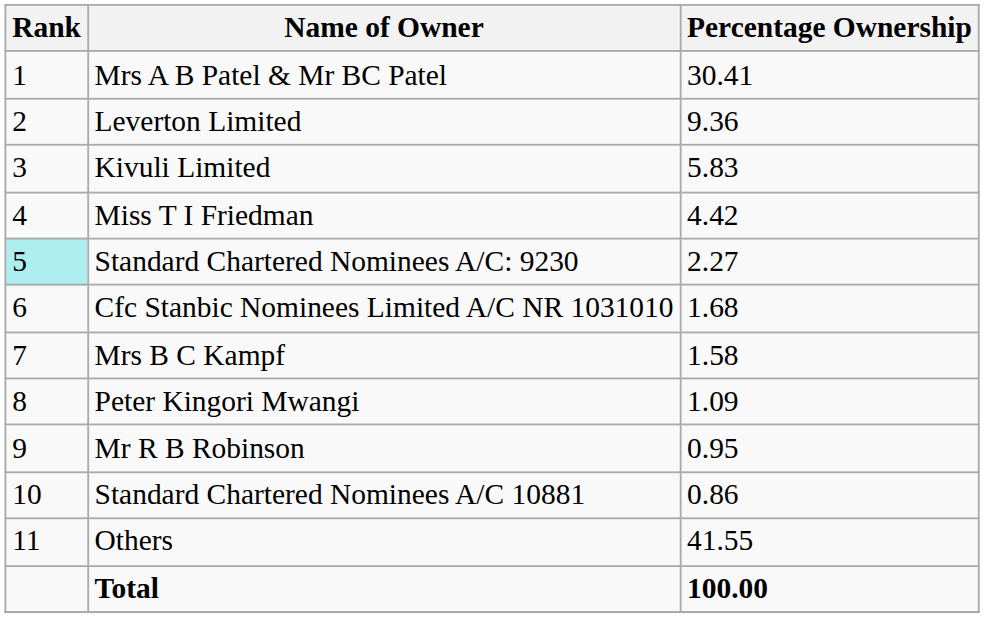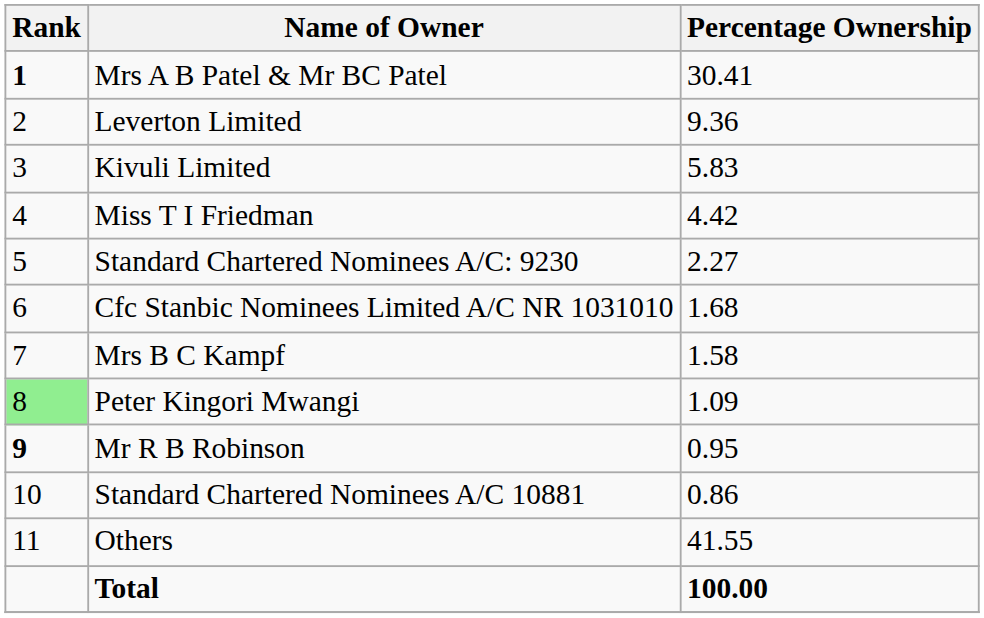(20, 74) normal -> (20, 74) bold
(20, 261) paleturquoise background -> (20, 261) no background
(20, 401) no background -> (20, 401) lightgreen background
(20, 448) normal -> (20, 448) bold
